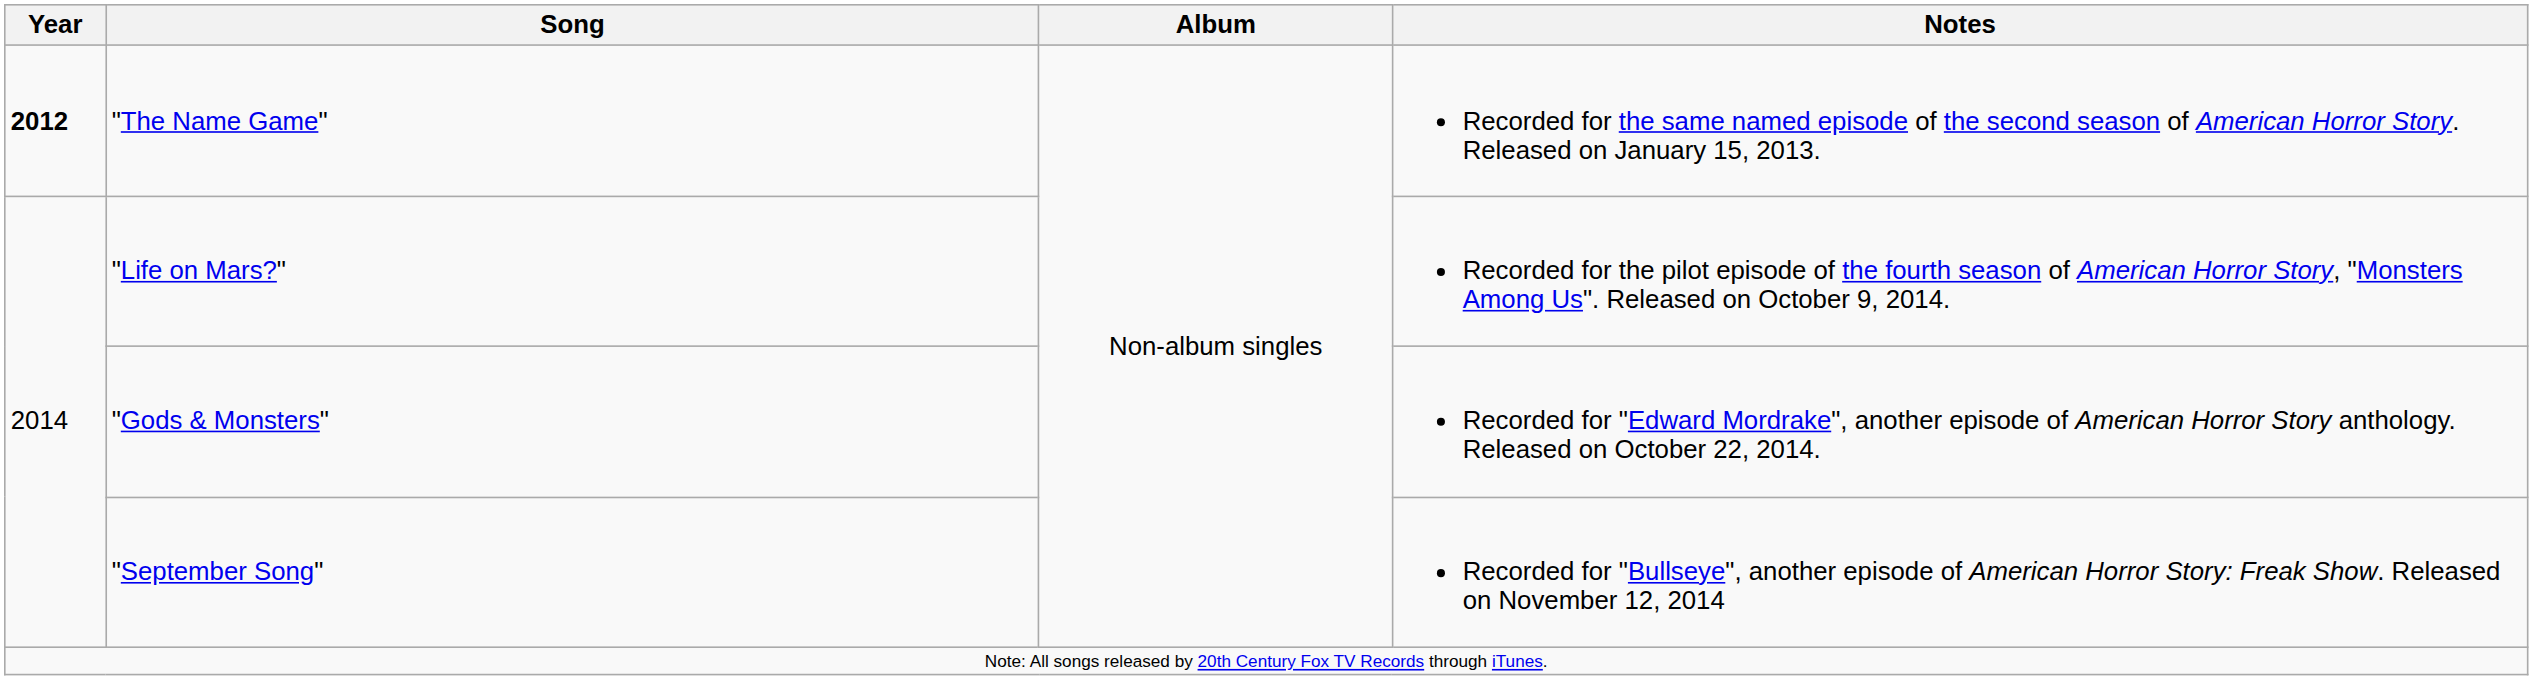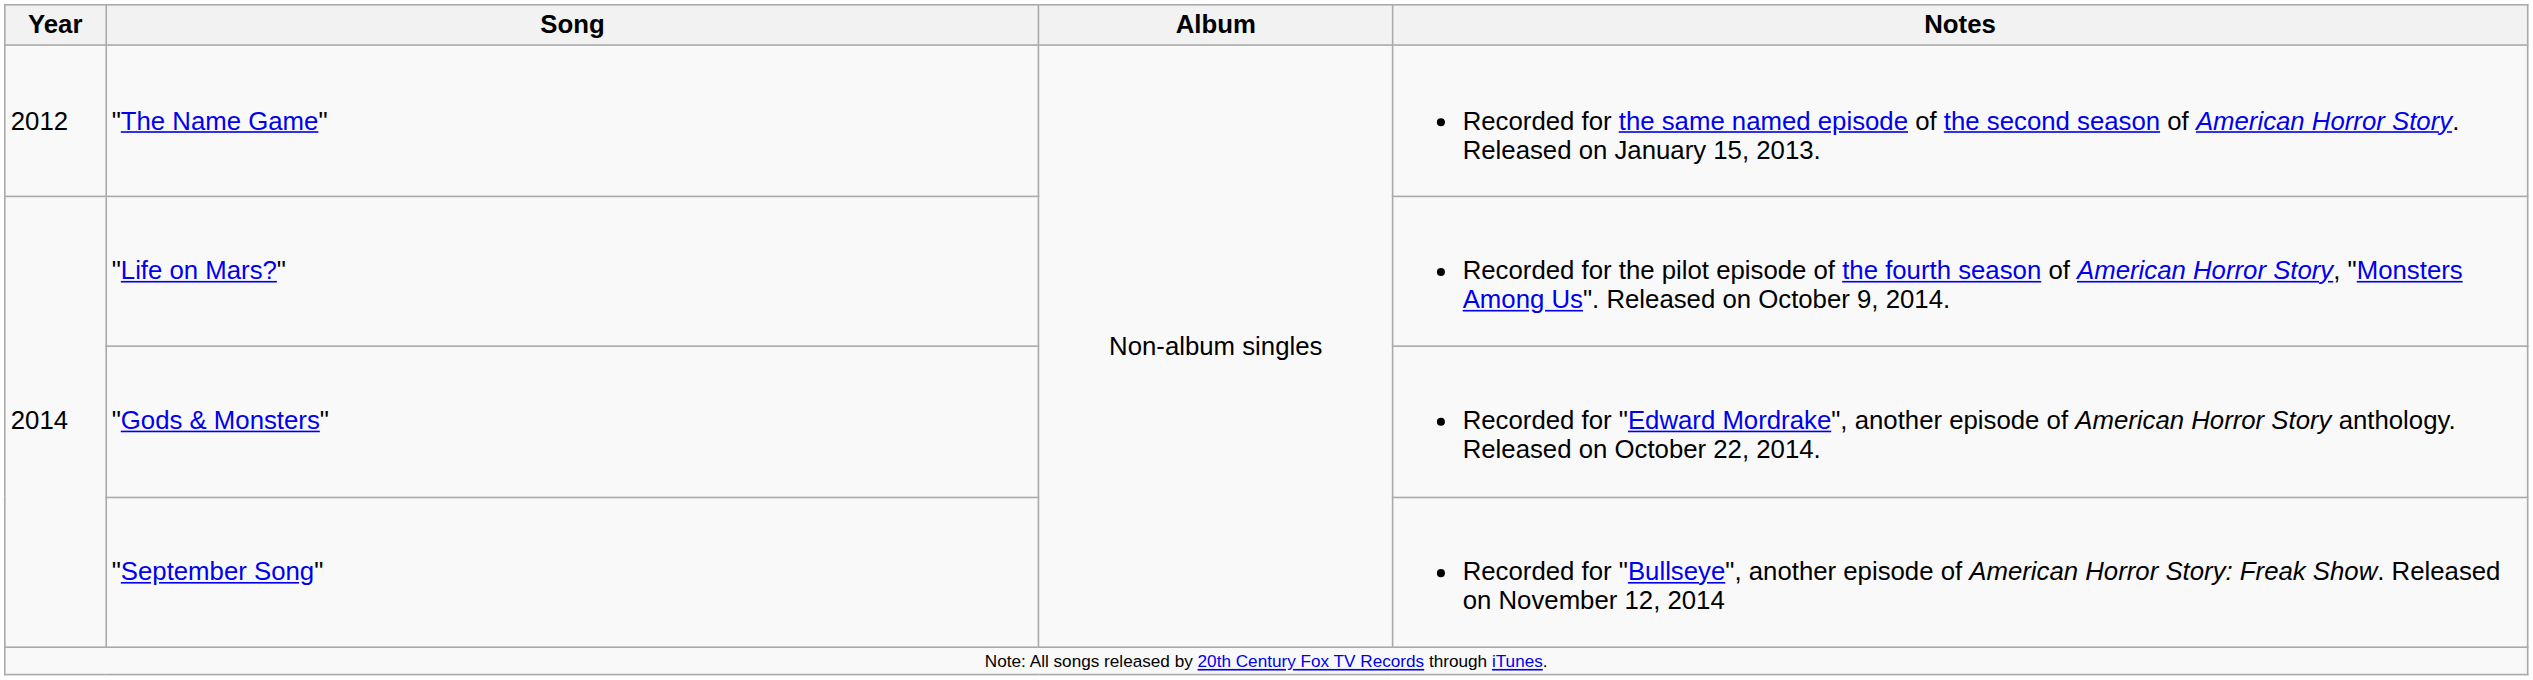(39, 120) bold -> (39, 120) normal
